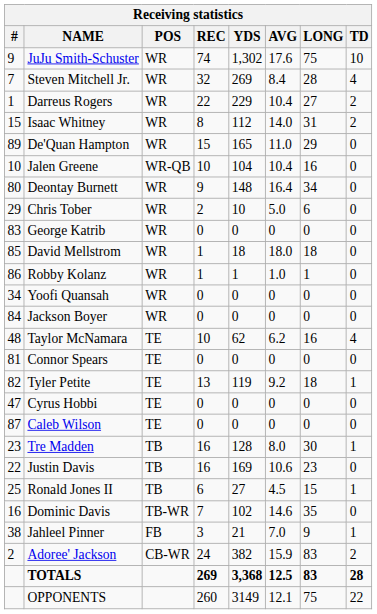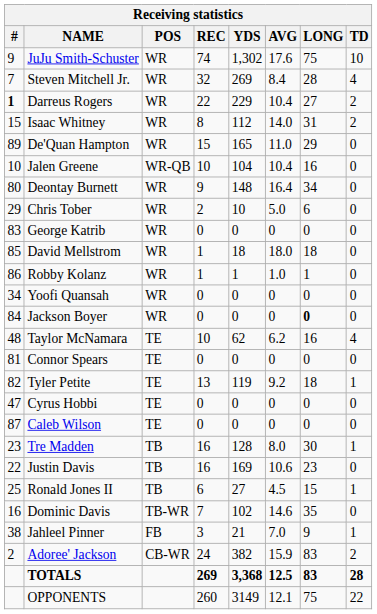(11, 101) normal -> (11, 101) bold
(307, 317) normal -> (307, 317) bold
